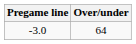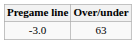(101, 30) 64 -> (101, 30) 63
